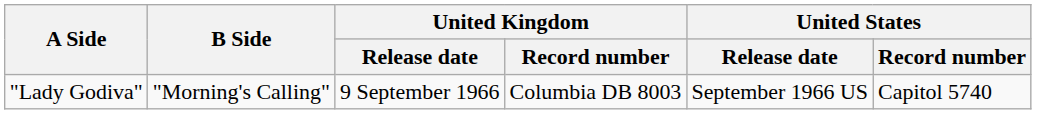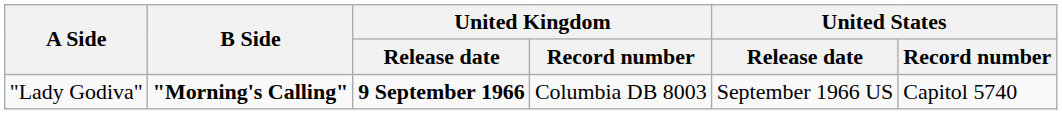(241, 91) normal -> (251, 91) bold
(420, 91) normal -> (442, 91) bold
